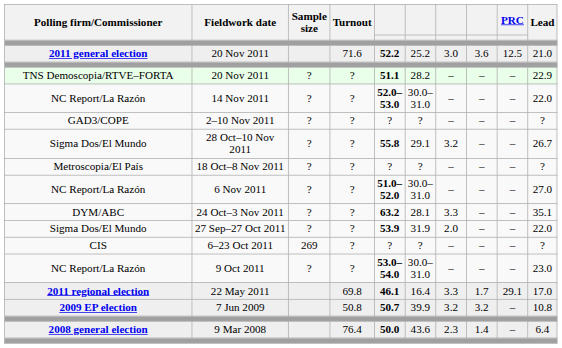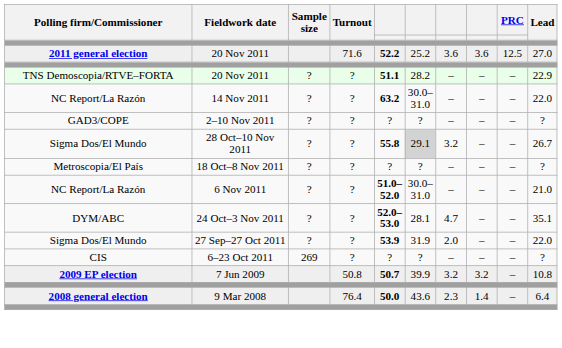(451, 54) 3.0 -> (451, 54) 3.6
(542, 54) 21.0 -> (542, 54) 27.0
(390, 98) 52.0– 53.0 -> (390, 98) 63.2
(420, 144) no background -> (420, 144) lightgrey background
(542, 189) 27.0 -> (542, 189) 21.0
(390, 212) 63.2 -> (390, 217) 52.0– 53.0
(451, 212) 3.3 -> (451, 217) 4.7
- row: (98, 268)
- row: (98, 291)
